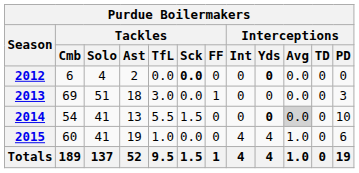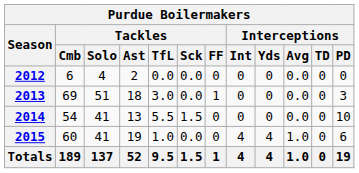(191, 76) bold -> (191, 76) normal
(269, 76) bold -> (269, 76) normal
(269, 116) bold -> (269, 116) normal
(298, 116) lightgrey background -> (298, 116) no background
